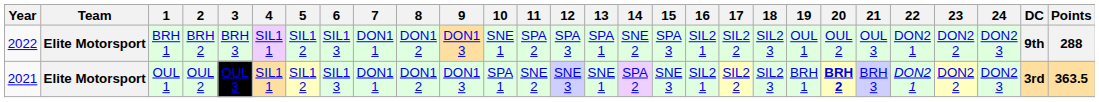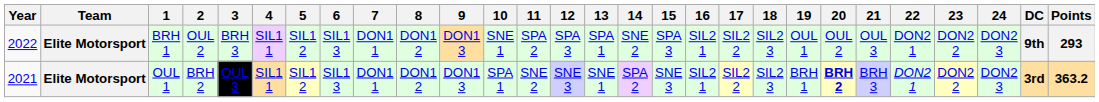(201, 43) BRH 2 -> (201, 43) OUL 2
(1071, 43) 288 -> (1071, 43) 293
(201, 79) OUL 2 -> (201, 79) BRH 2
(1071, 79) 363.5 -> (1071, 79) 363.2
